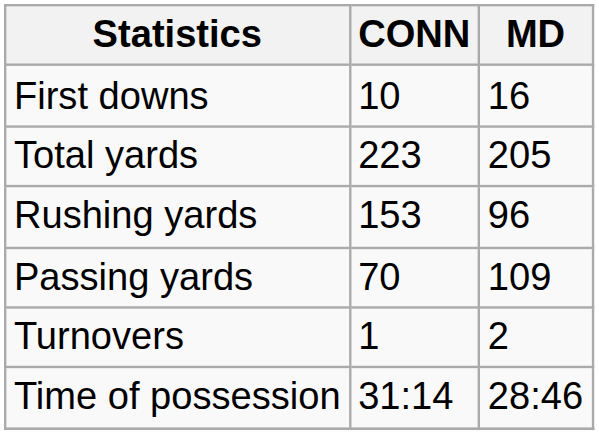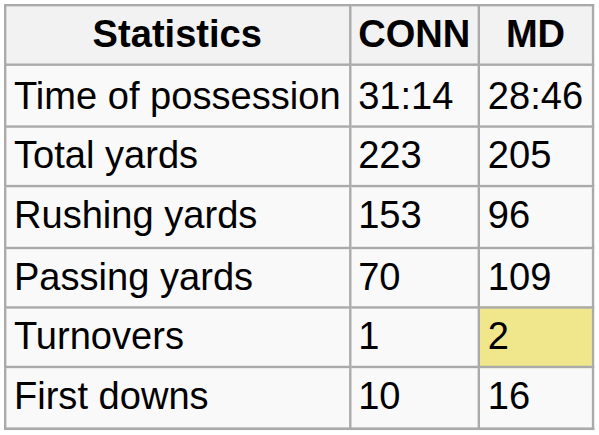rows swapped: (111, 95) <-> (177, 397)
(498, 336) no background -> (498, 336) khaki background
